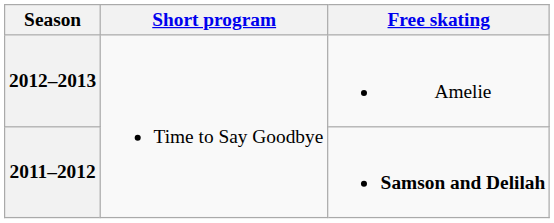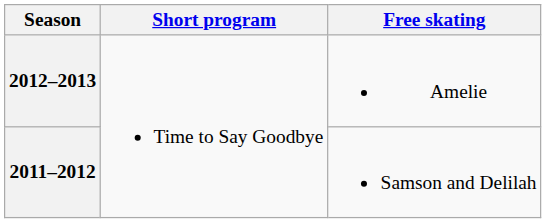(439, 183) bold -> (434, 183) normal
